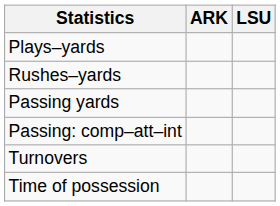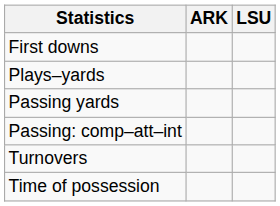+ row: (54, 46)
- row: (65, 74)
